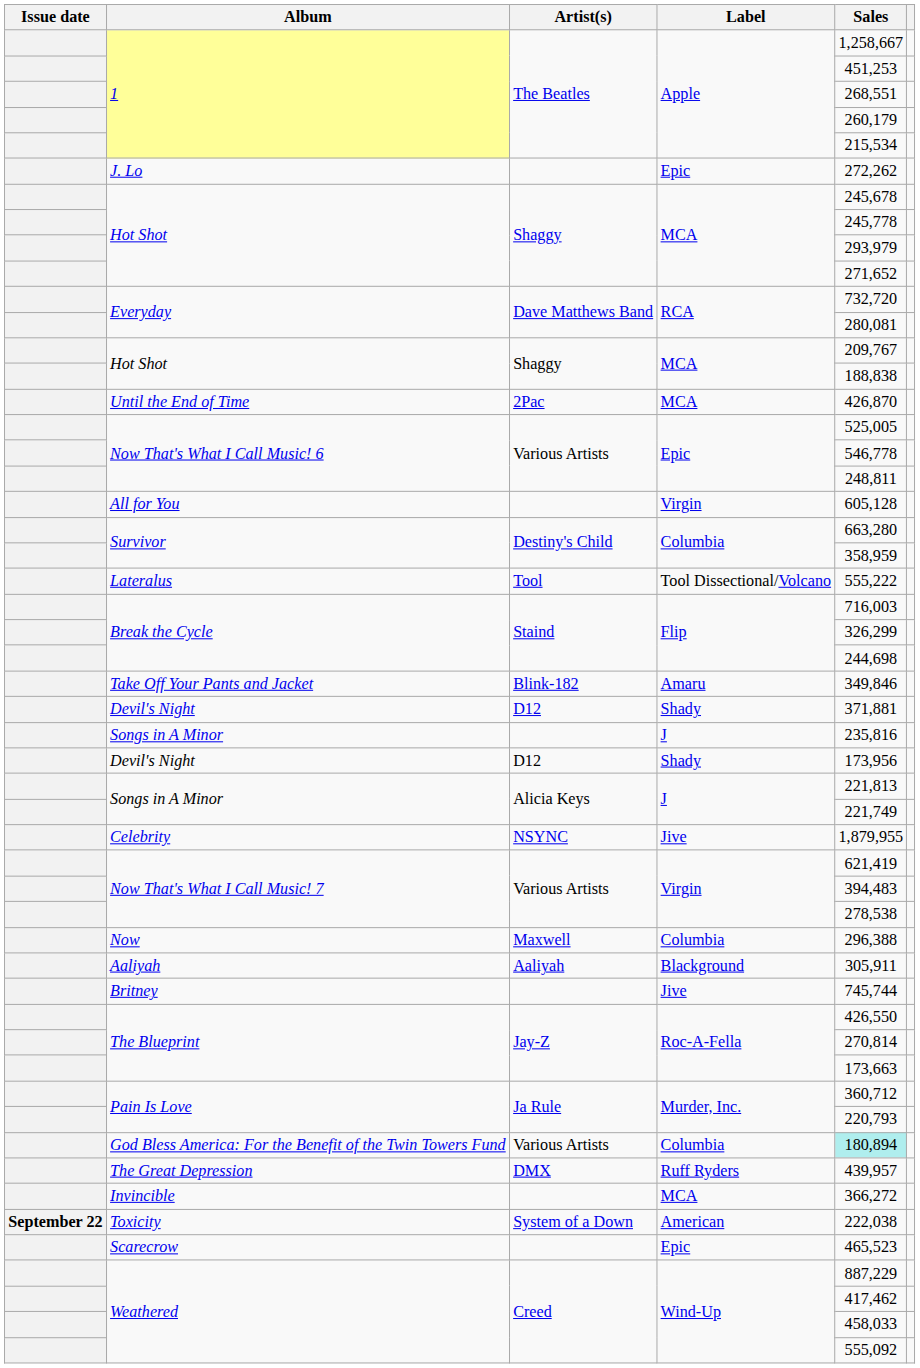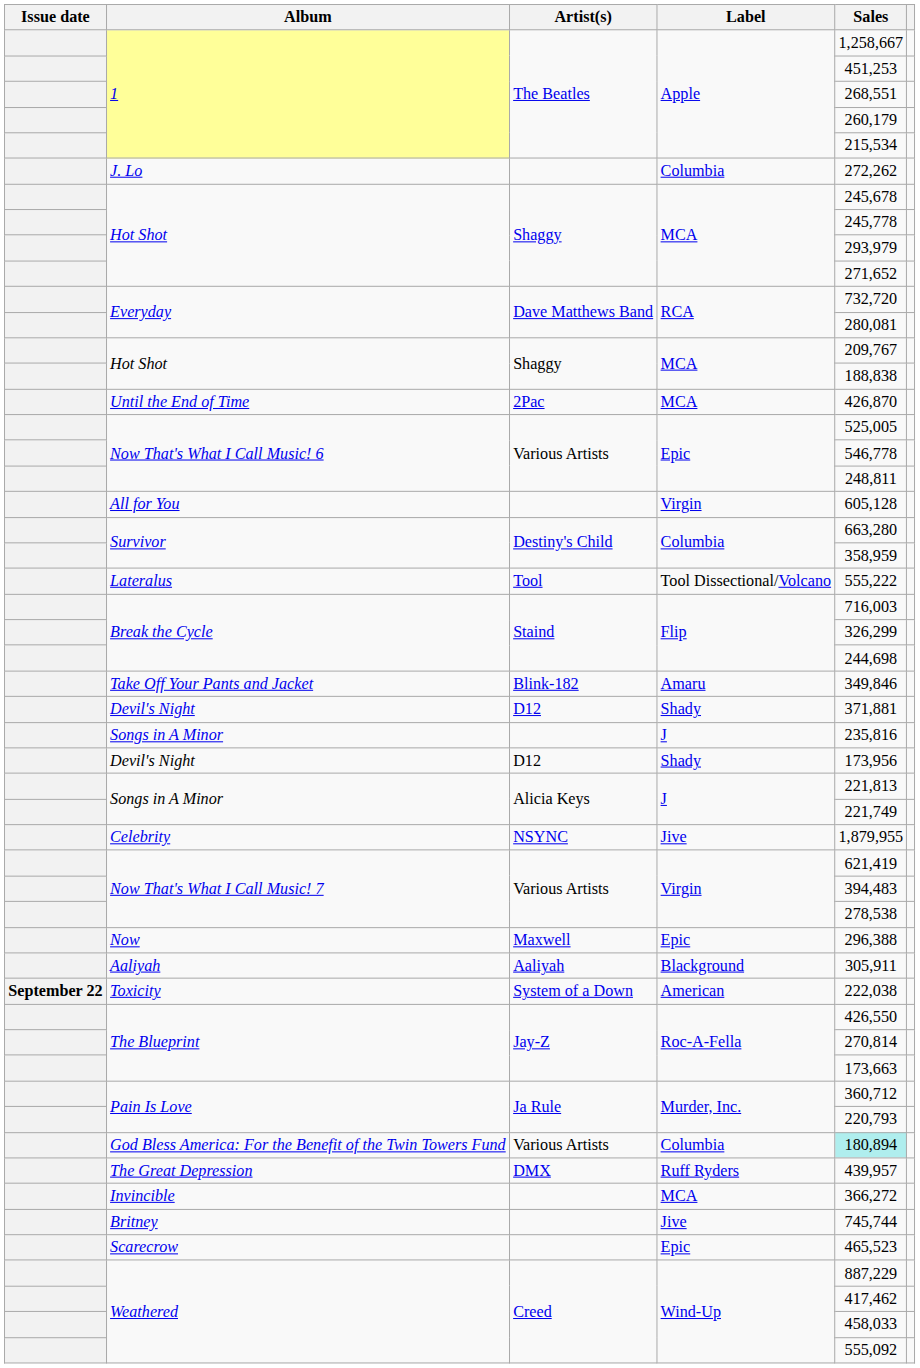(675, 171) Epic -> (692, 171) Columbia
(692, 939) Columbia -> (675, 939) Epic
rows swapped: (135, 1221) <-> (134, 991)
